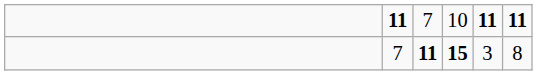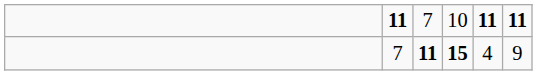(487, 53) 3 -> (487, 53) 4
(517, 53) 8 -> (517, 53) 9
